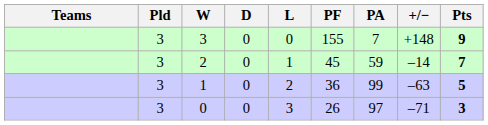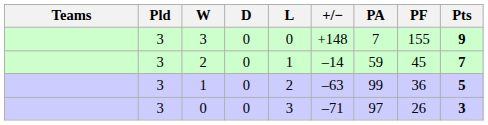columns swapped: (333, 16) <-> (419, 16)
